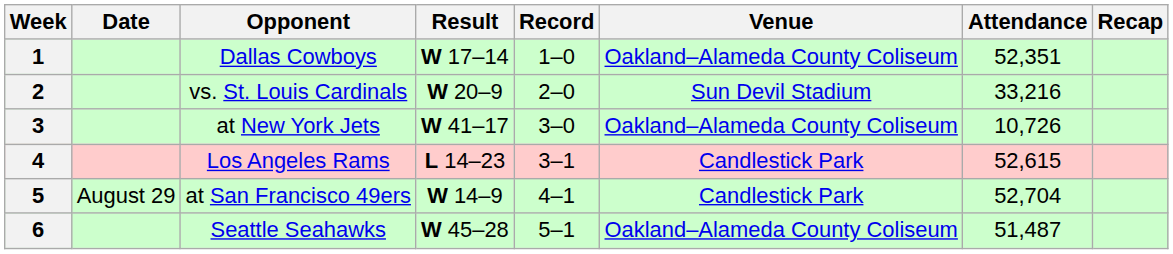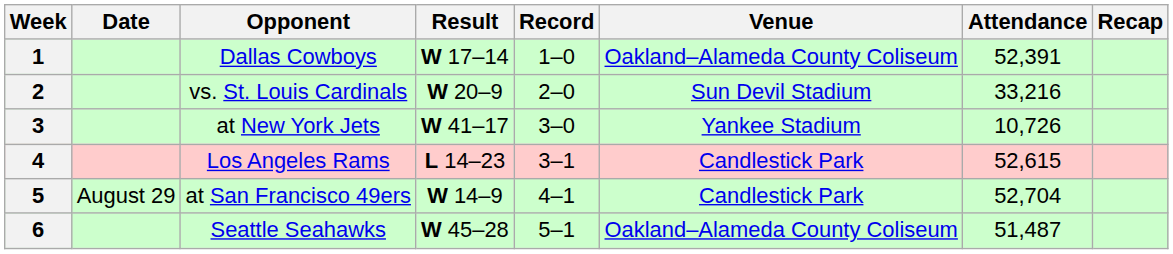(1028, 56) 52,351 -> (1028, 56) 52,391
(781, 126) Oakland–Alameda County Coliseum -> (781, 126) Yankee Stadium
